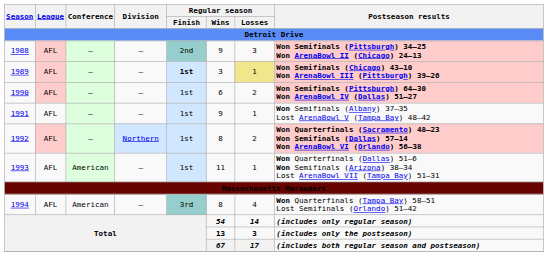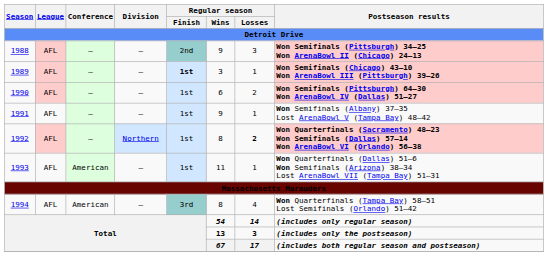(255, 72) khaki background -> (255, 72) no background
(255, 139) normal -> (255, 139) bold
